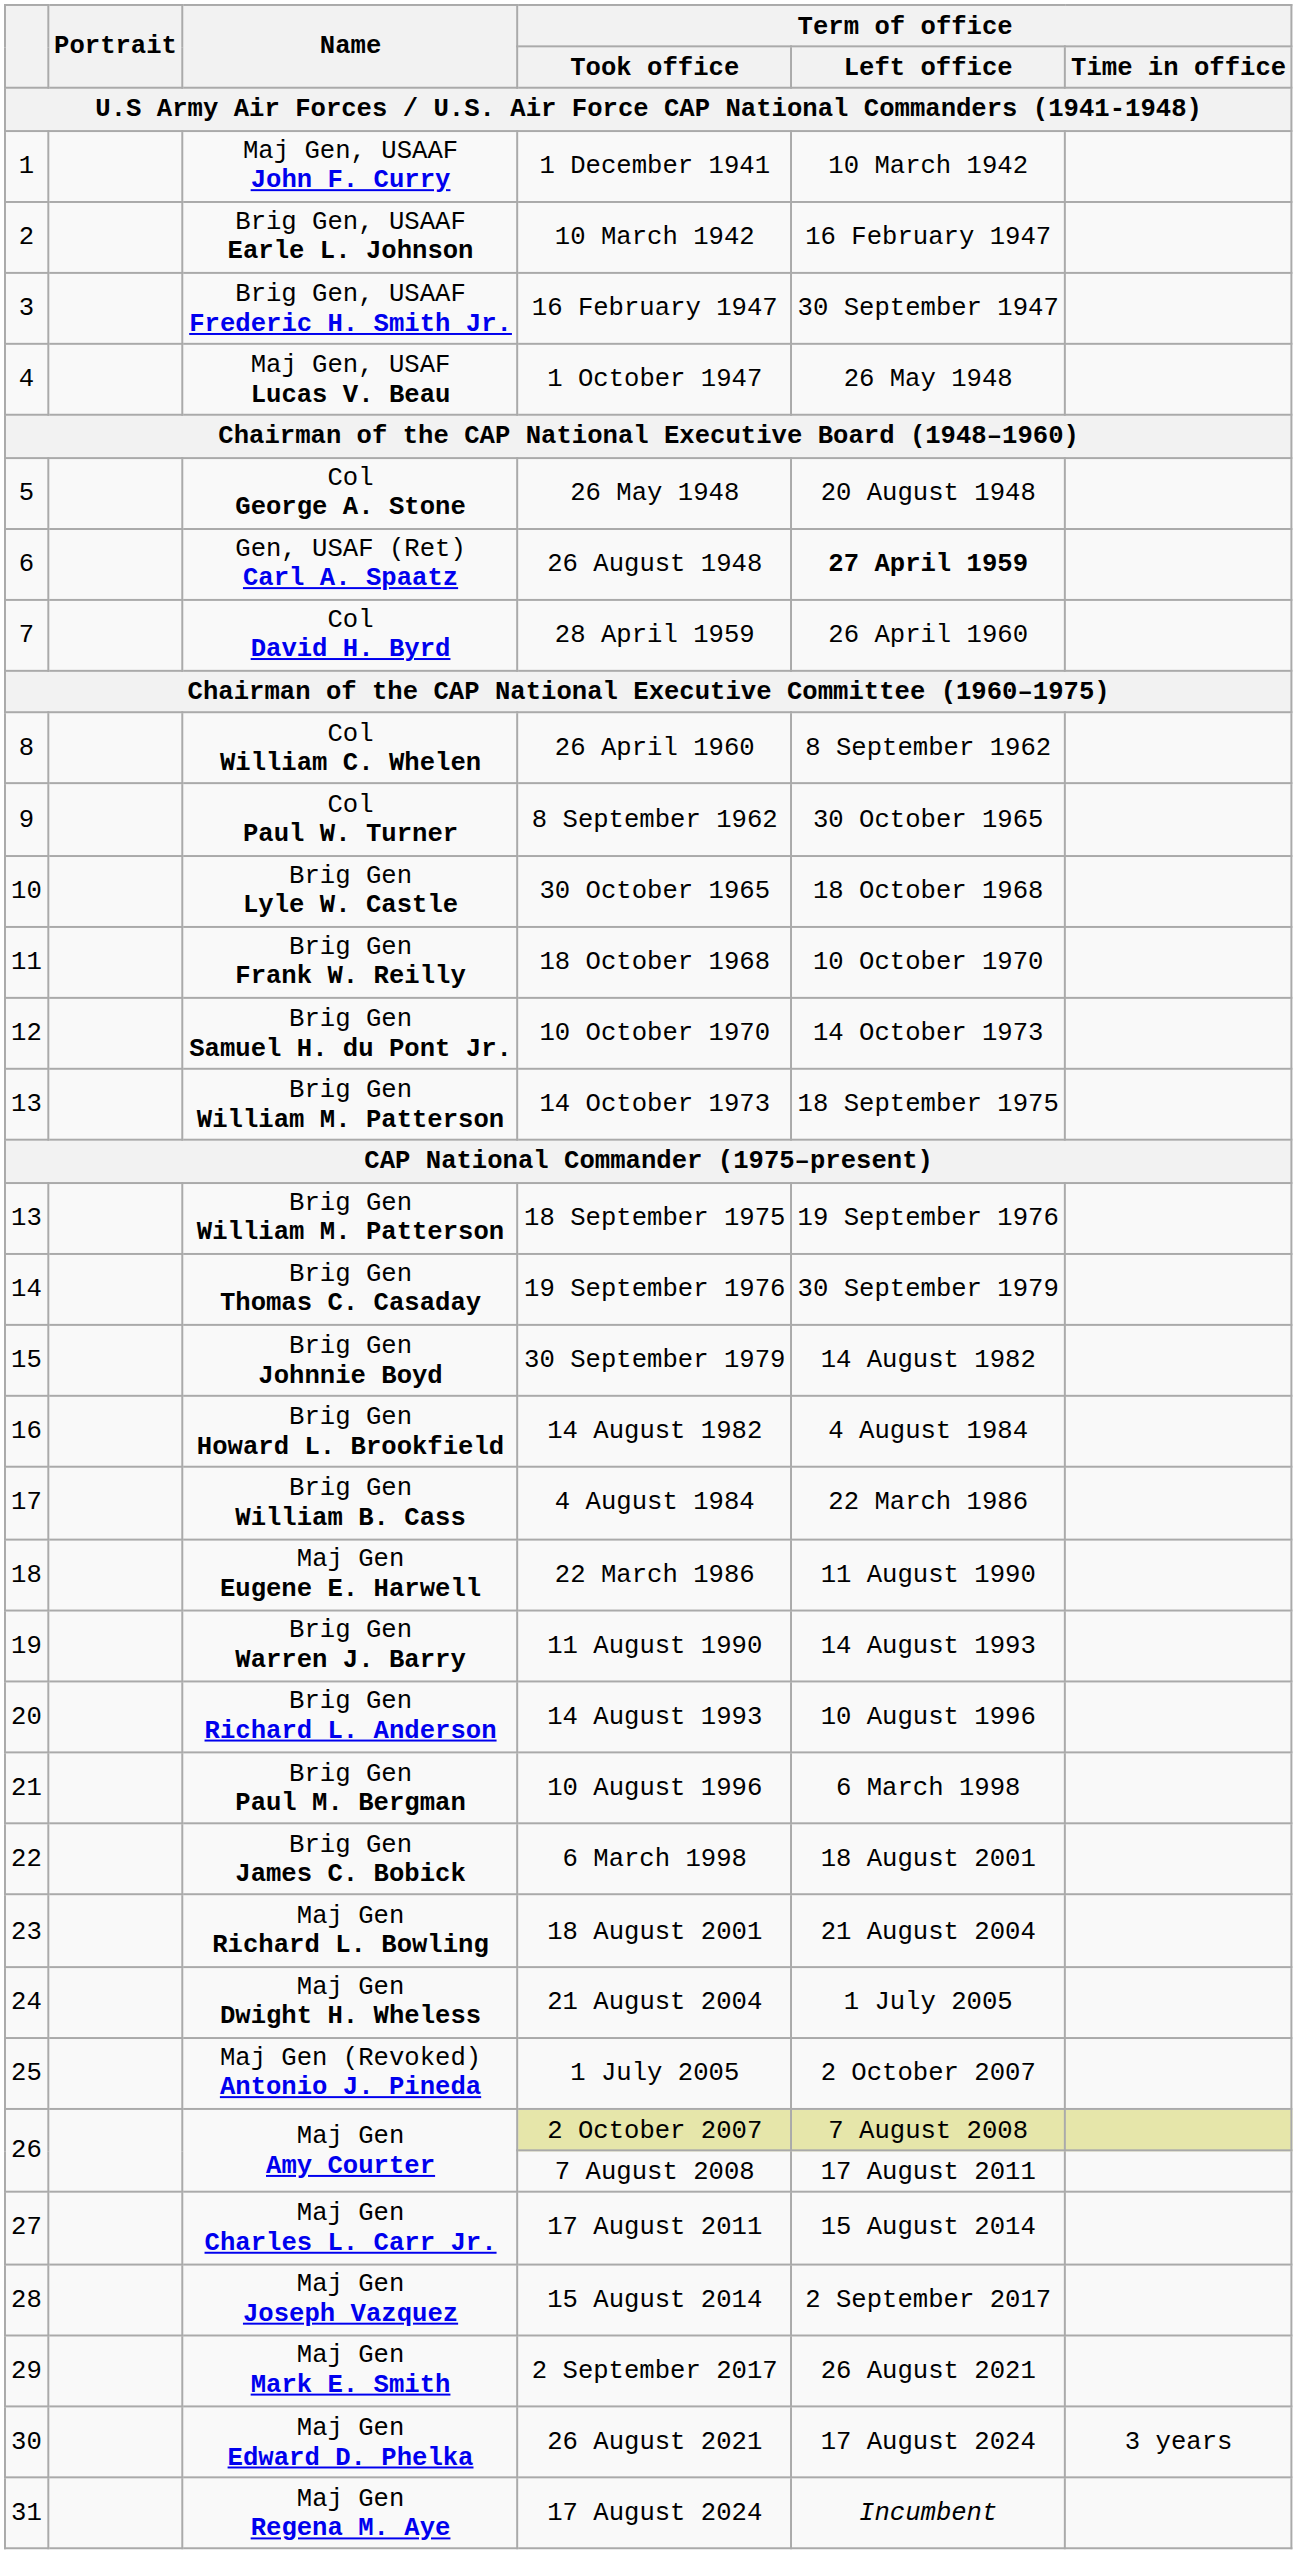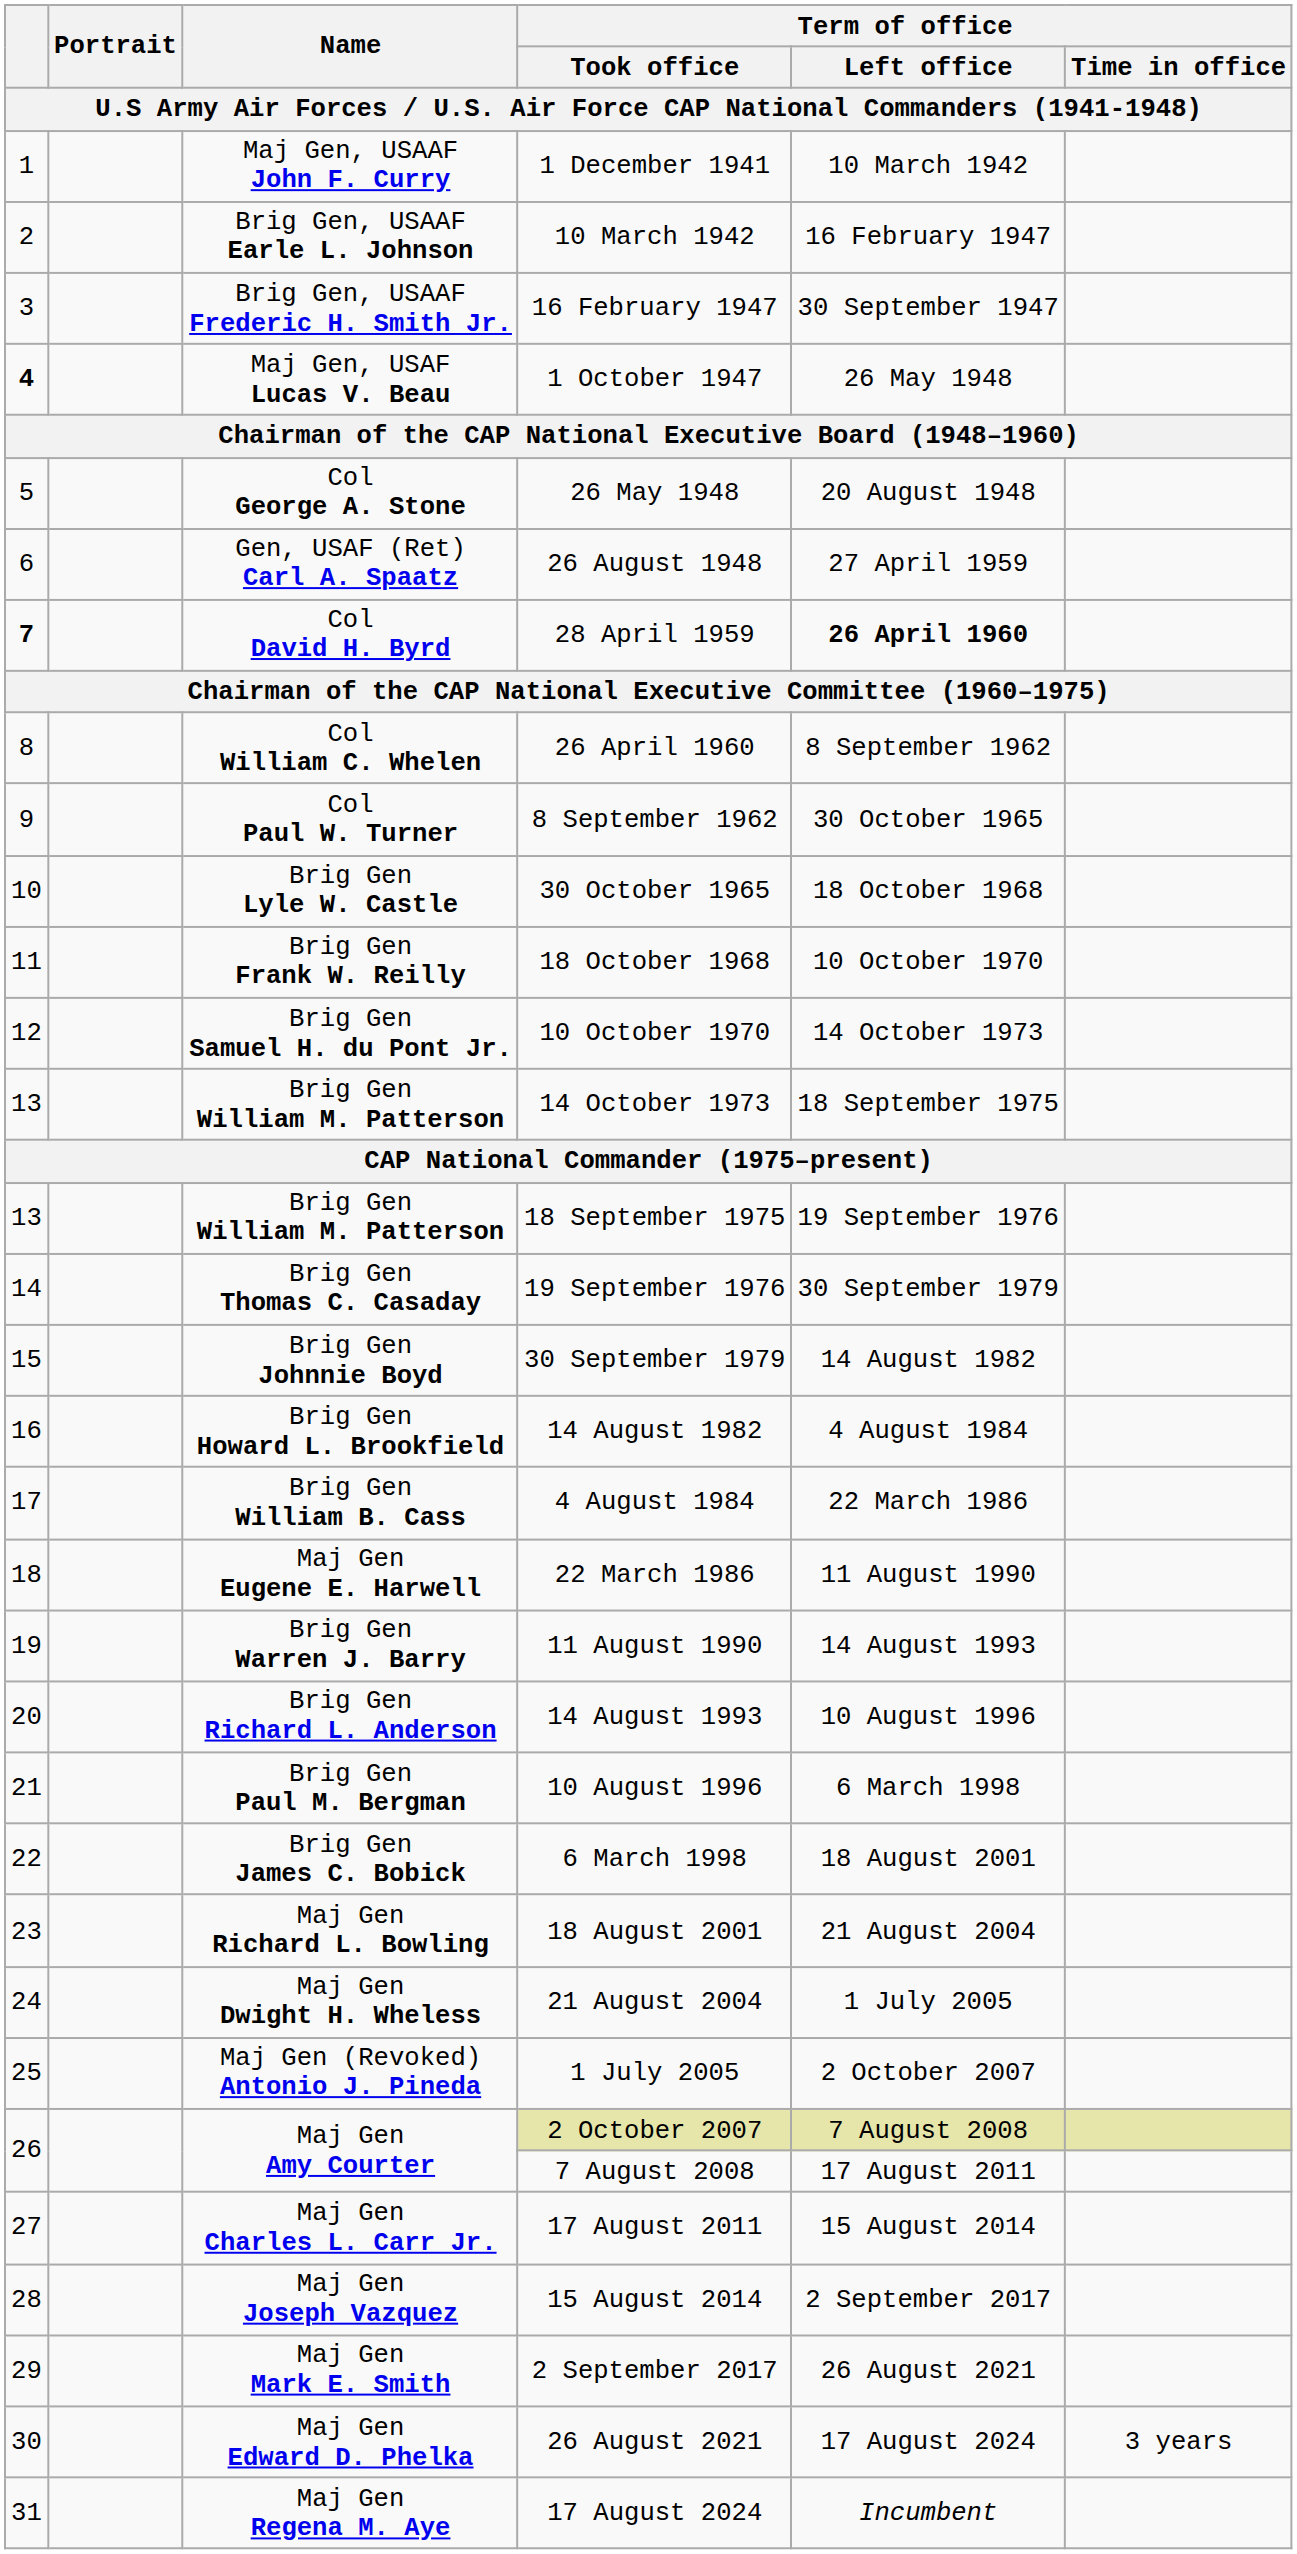(26, 380) normal -> (26, 380) bold
(928, 564) bold -> (928, 564) normal
(26, 635) normal -> (26, 635) bold
(928, 635) normal -> (928, 635) bold
